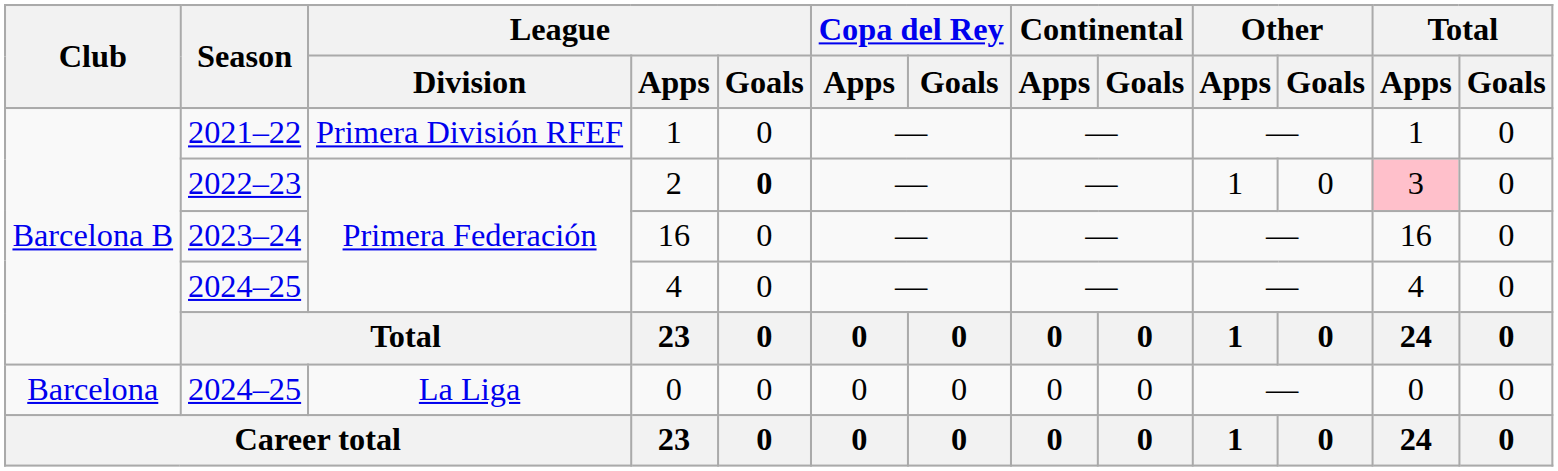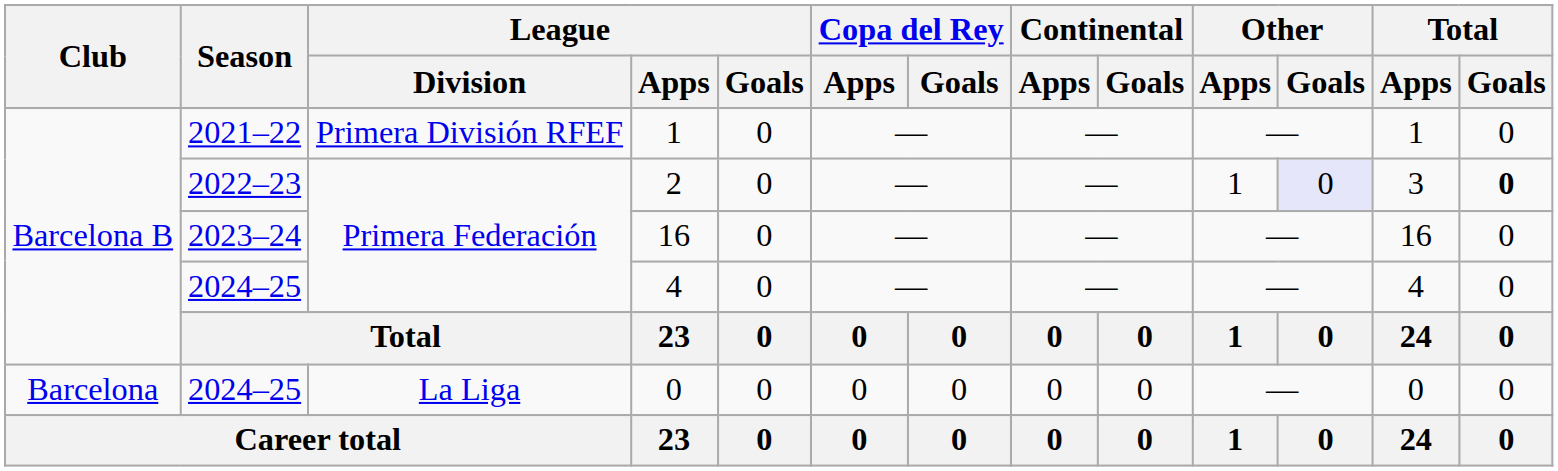(764, 183) bold -> (764, 183) normal
(1326, 183) no background -> (1326, 183) lavender background
(1416, 183) pink background -> (1416, 183) no background
(1506, 183) normal -> (1506, 183) bold
